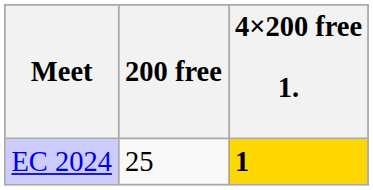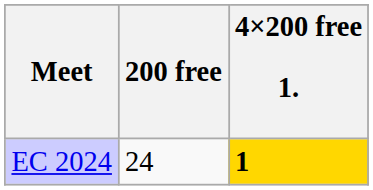(139, 161) 25 -> (139, 161) 24
